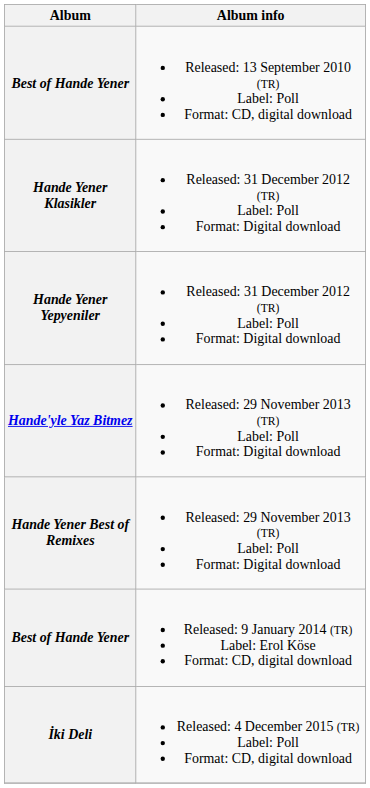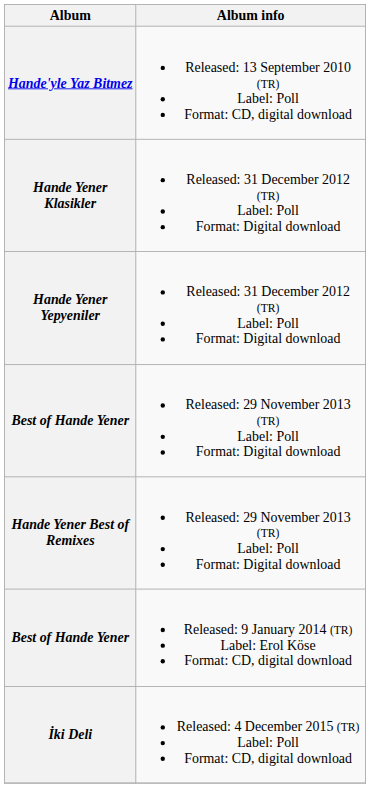(70, 82) Best of Hande Yener -> (70, 82) Hande'yle Yaz Bitmez
(70, 420) Hande'yle Yaz Bitmez -> (70, 420) Best of Hande Yener
